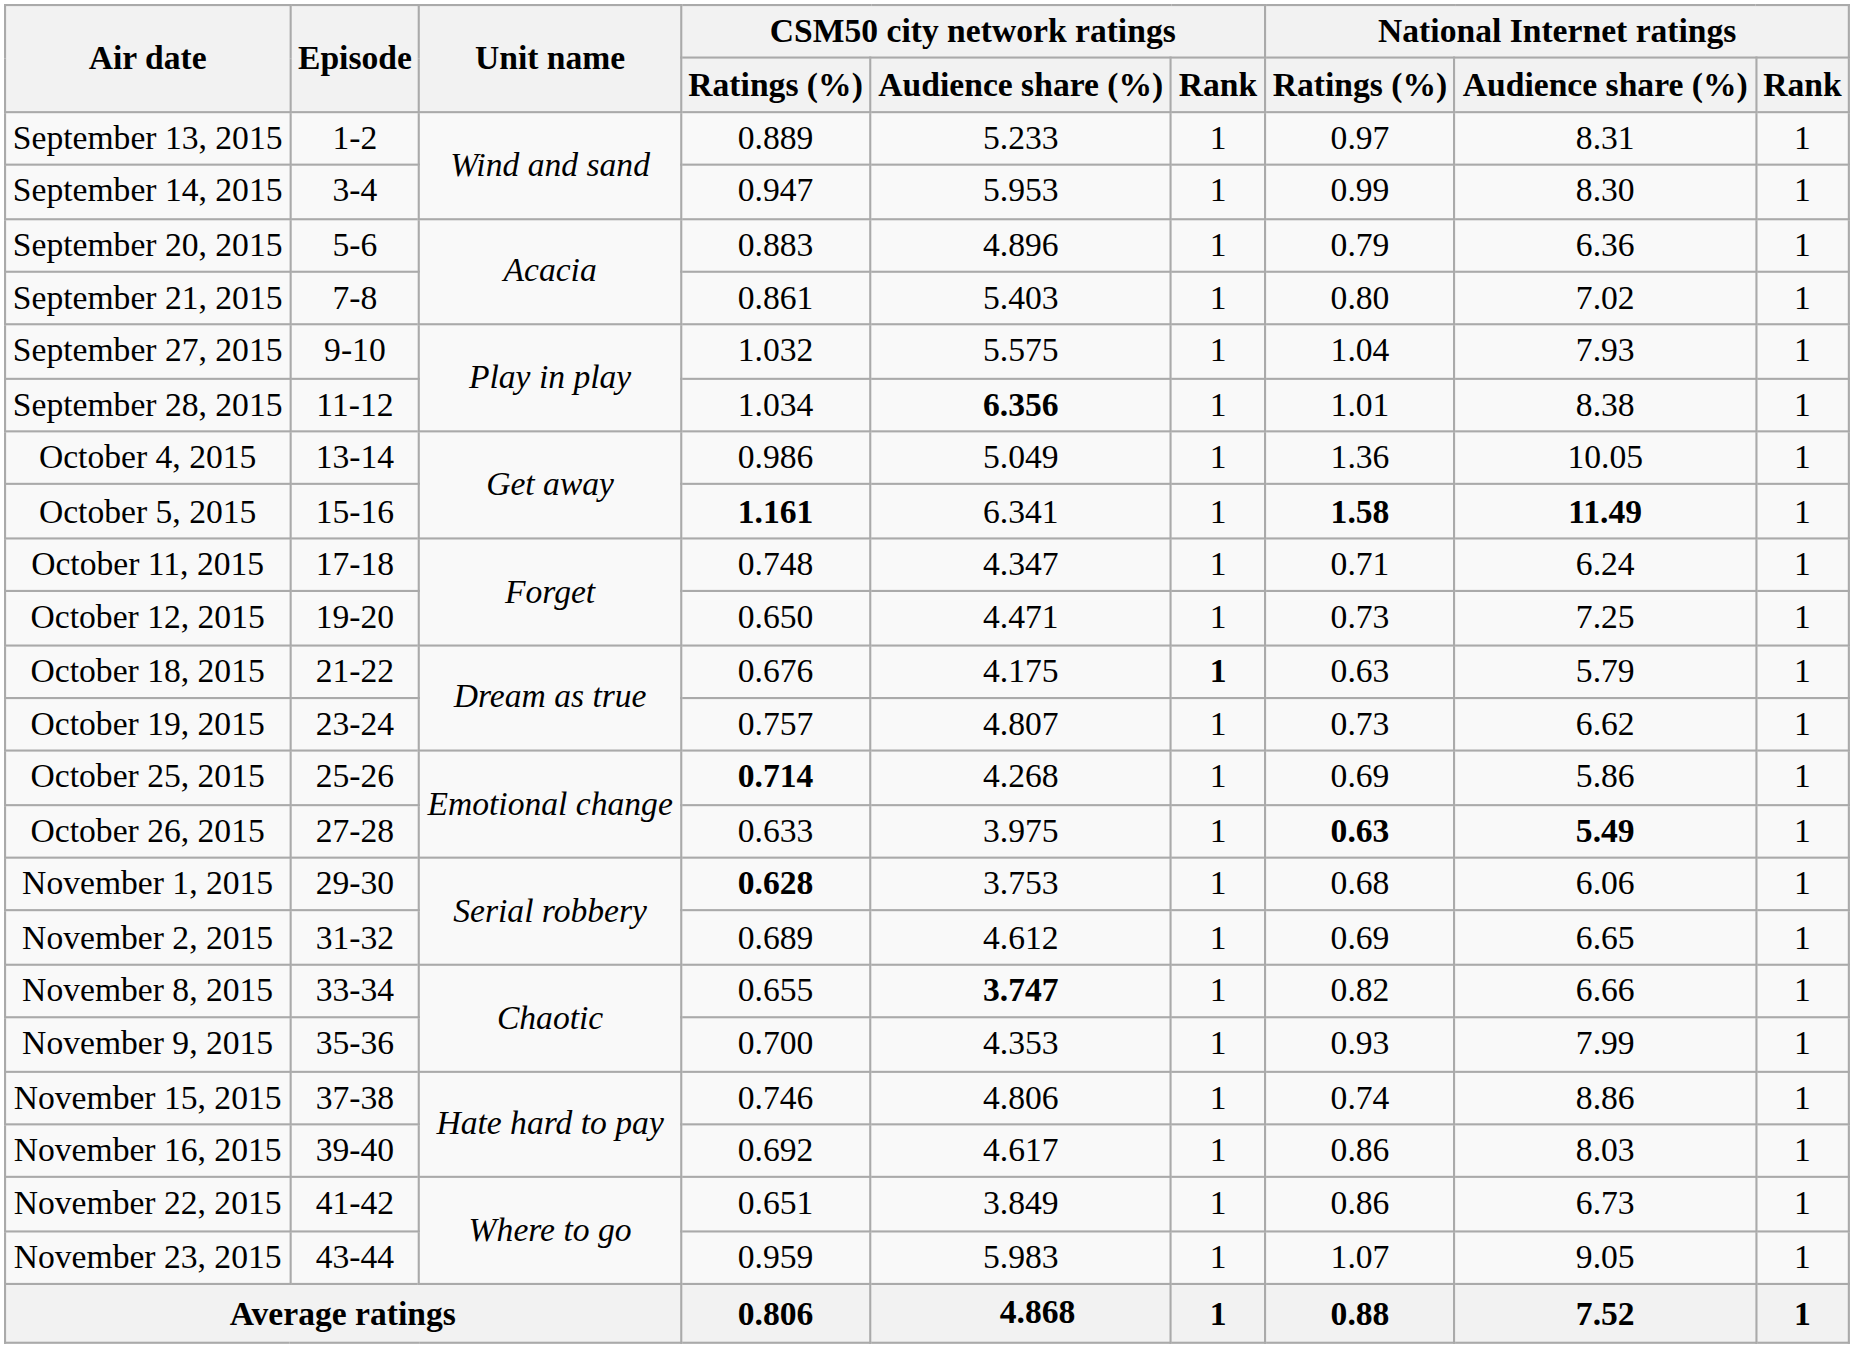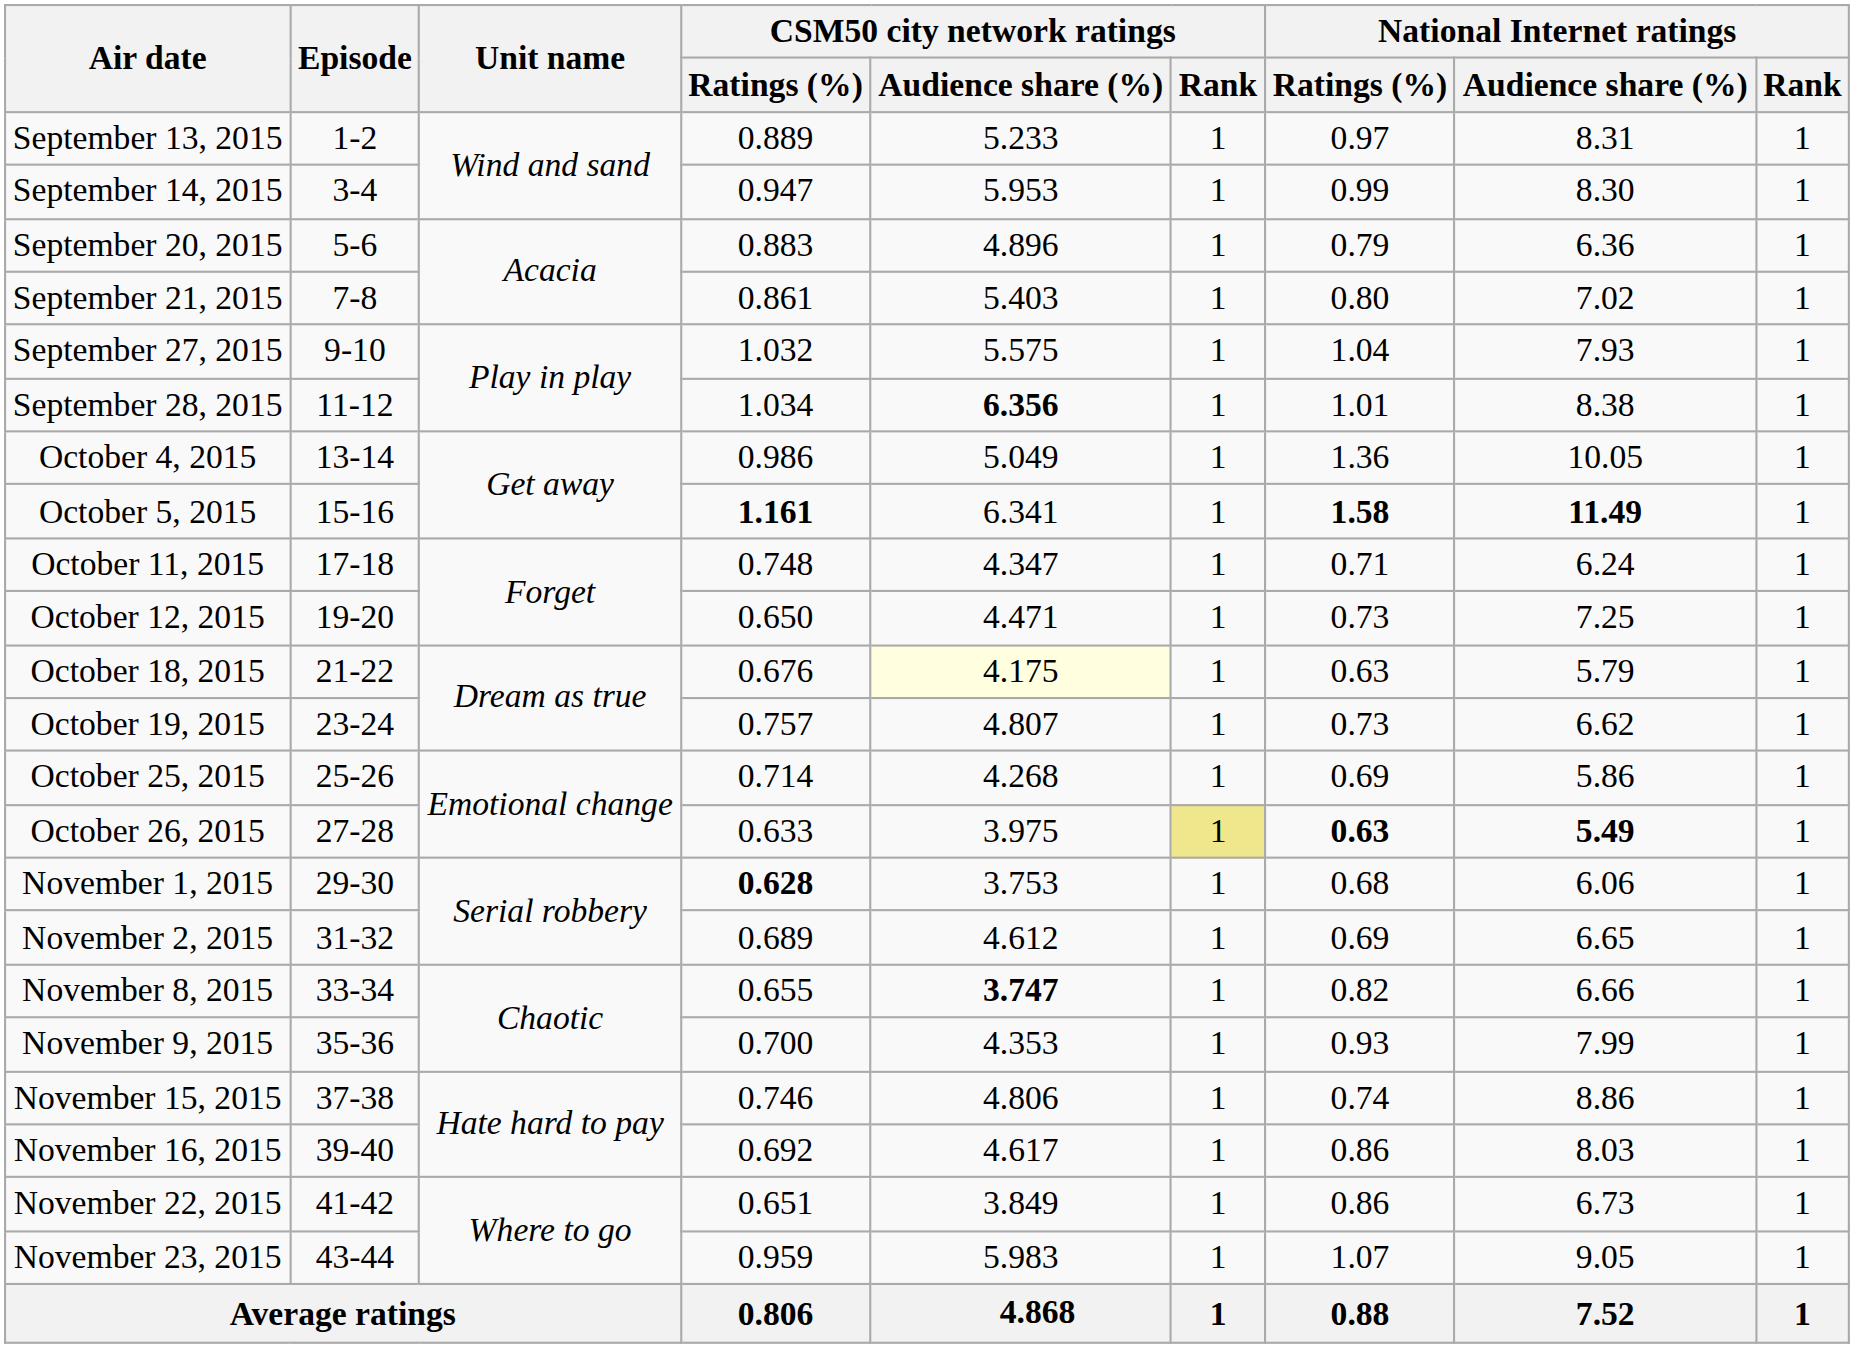(1021, 670) no background -> (1021, 670) lightyellow background
(1218, 670) bold -> (1218, 670) normal
(776, 777) bold -> (776, 777) normal
(1218, 830) no background -> (1218, 830) khaki background
